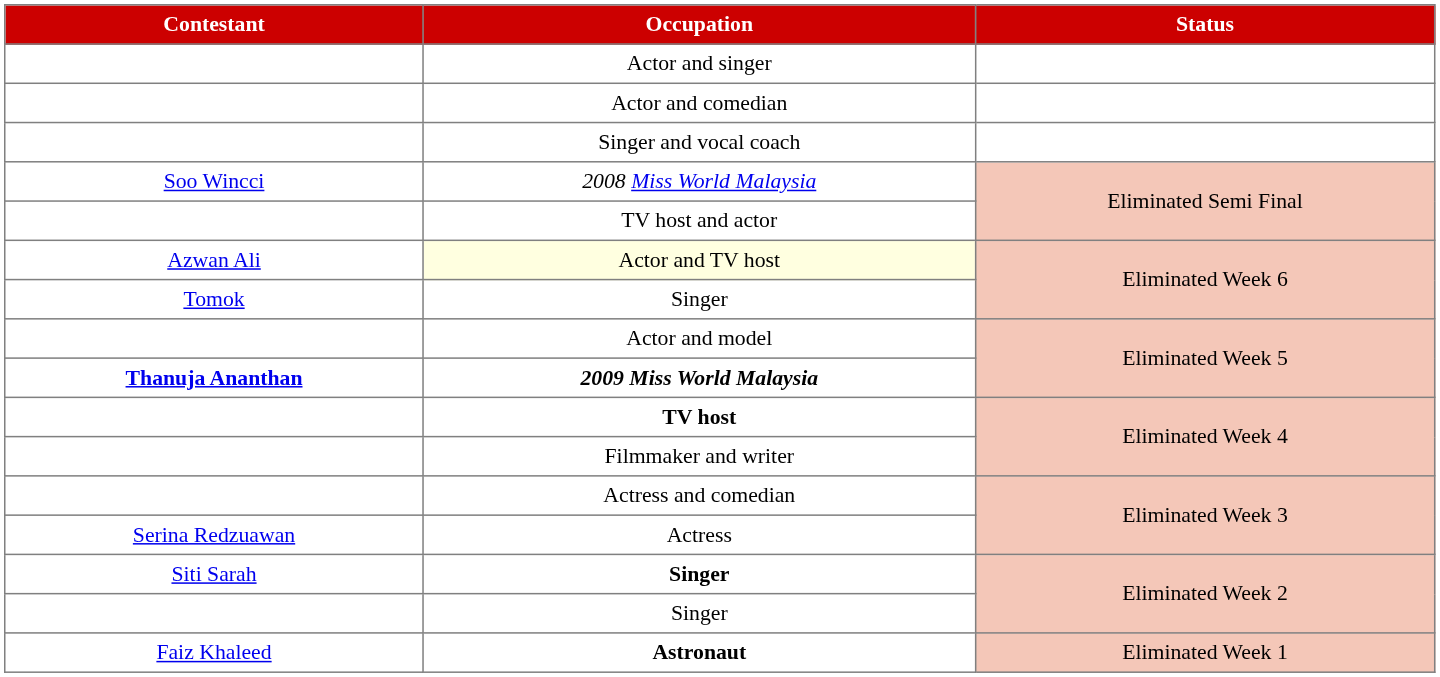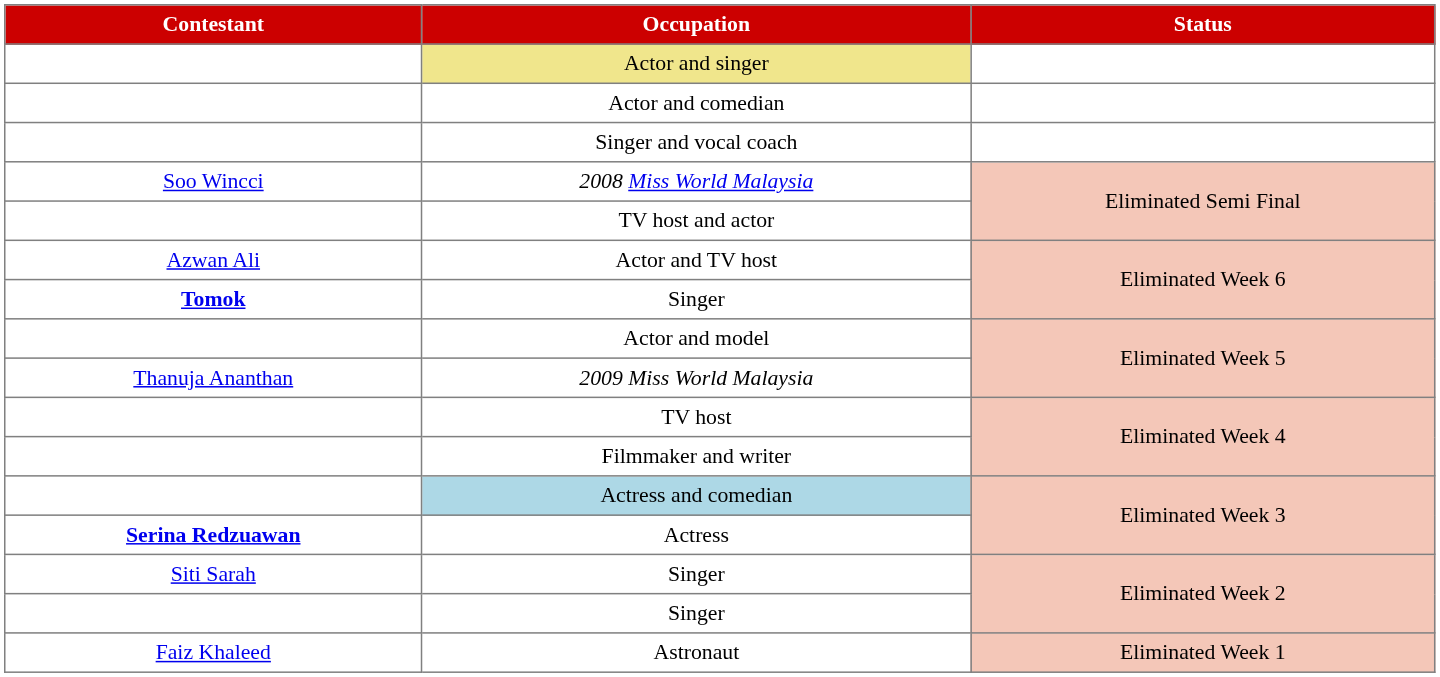(699, 63) no background -> (696, 63) khaki background
(699, 259) lightyellow background -> (696, 259) no background
(214, 298) normal -> (213, 298) bold
(214, 377) bold -> (213, 377) normal
(699, 377) bold -> (696, 377) normal
(699, 416) bold -> (696, 416) normal
(699, 495) no background -> (696, 495) lightblue background
(214, 534) normal -> (213, 534) bold
(699, 573) bold -> (696, 573) normal
(699, 652) bold -> (696, 652) normal
